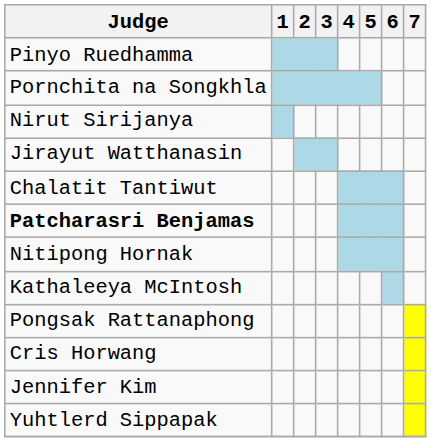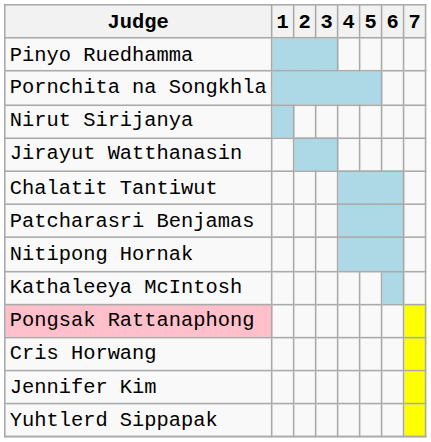(132, 221) bold -> (132, 221) normal
(132, 321) no background -> (132, 321) pink background
